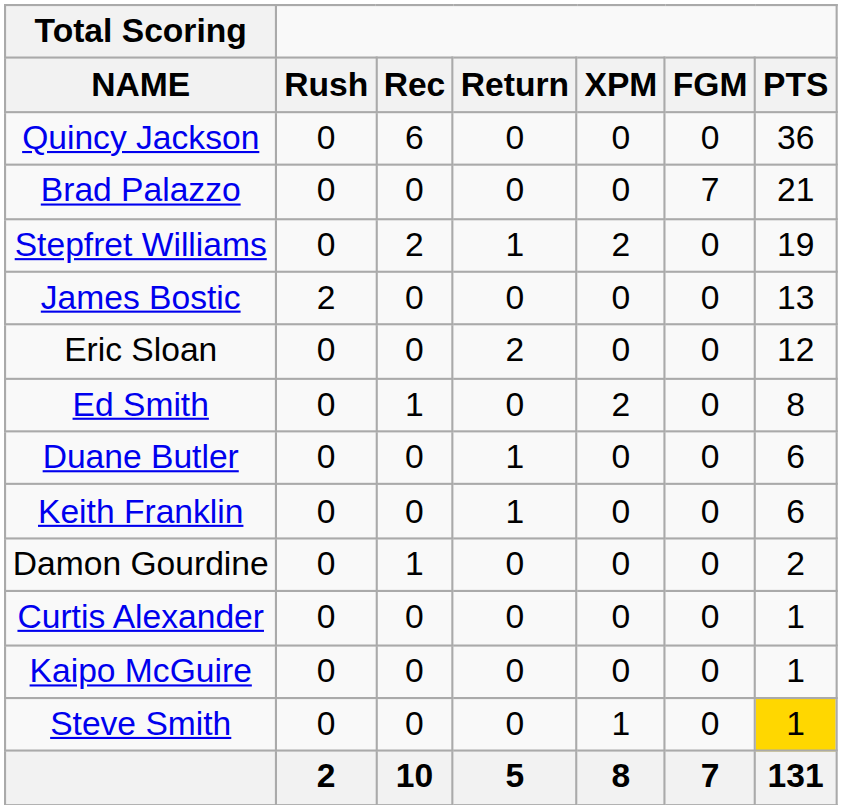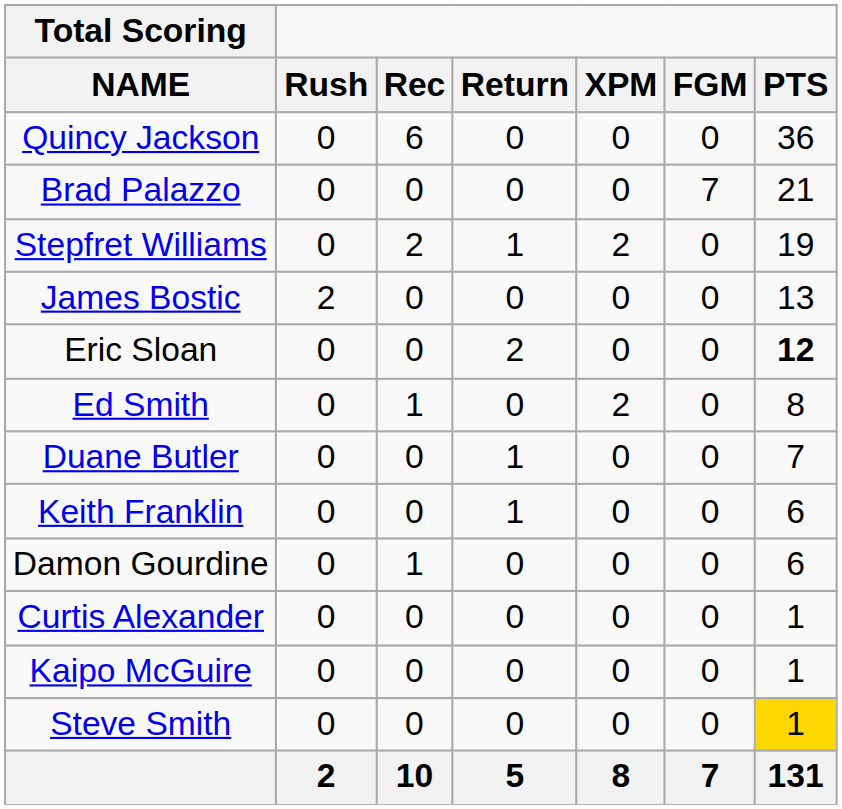(796, 350) normal -> (796, 350) bold
(796, 457) 6 -> (796, 457) 7
(796, 564) 2 -> (796, 564) 6
(621, 723) 1 -> (621, 723) 0
